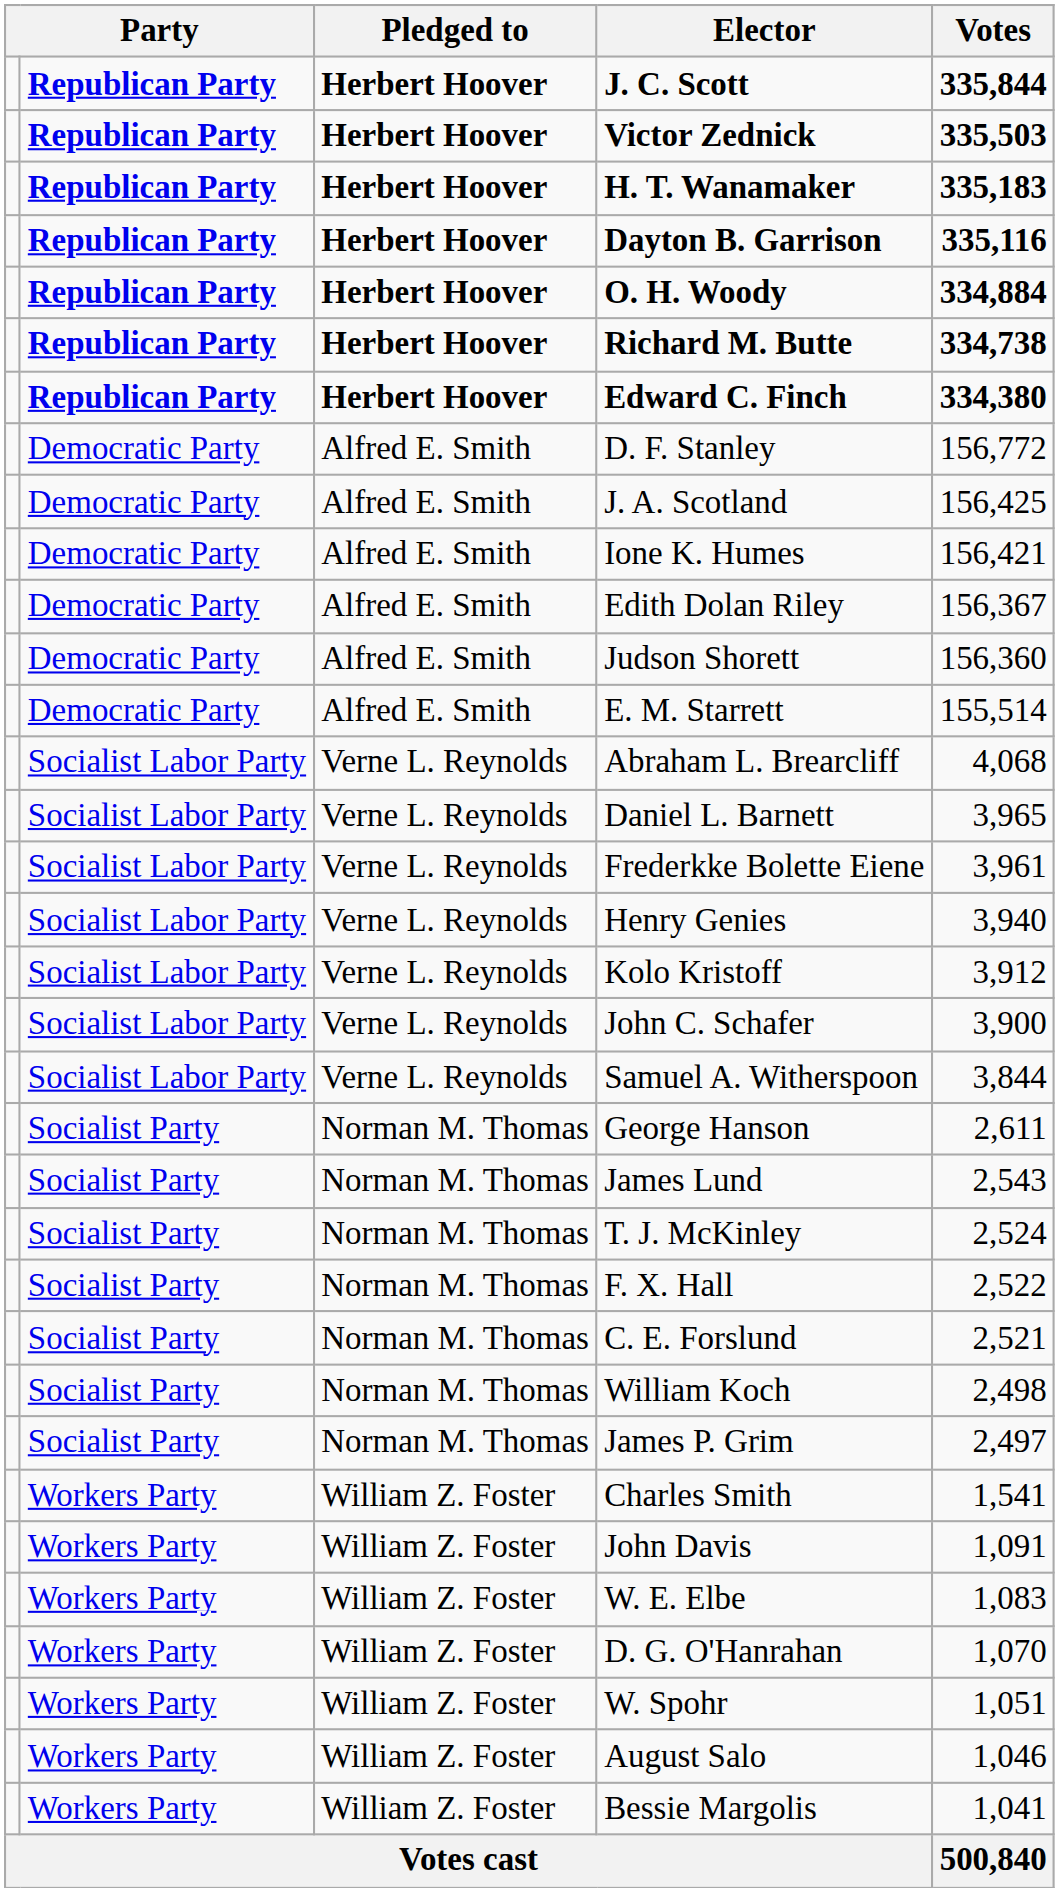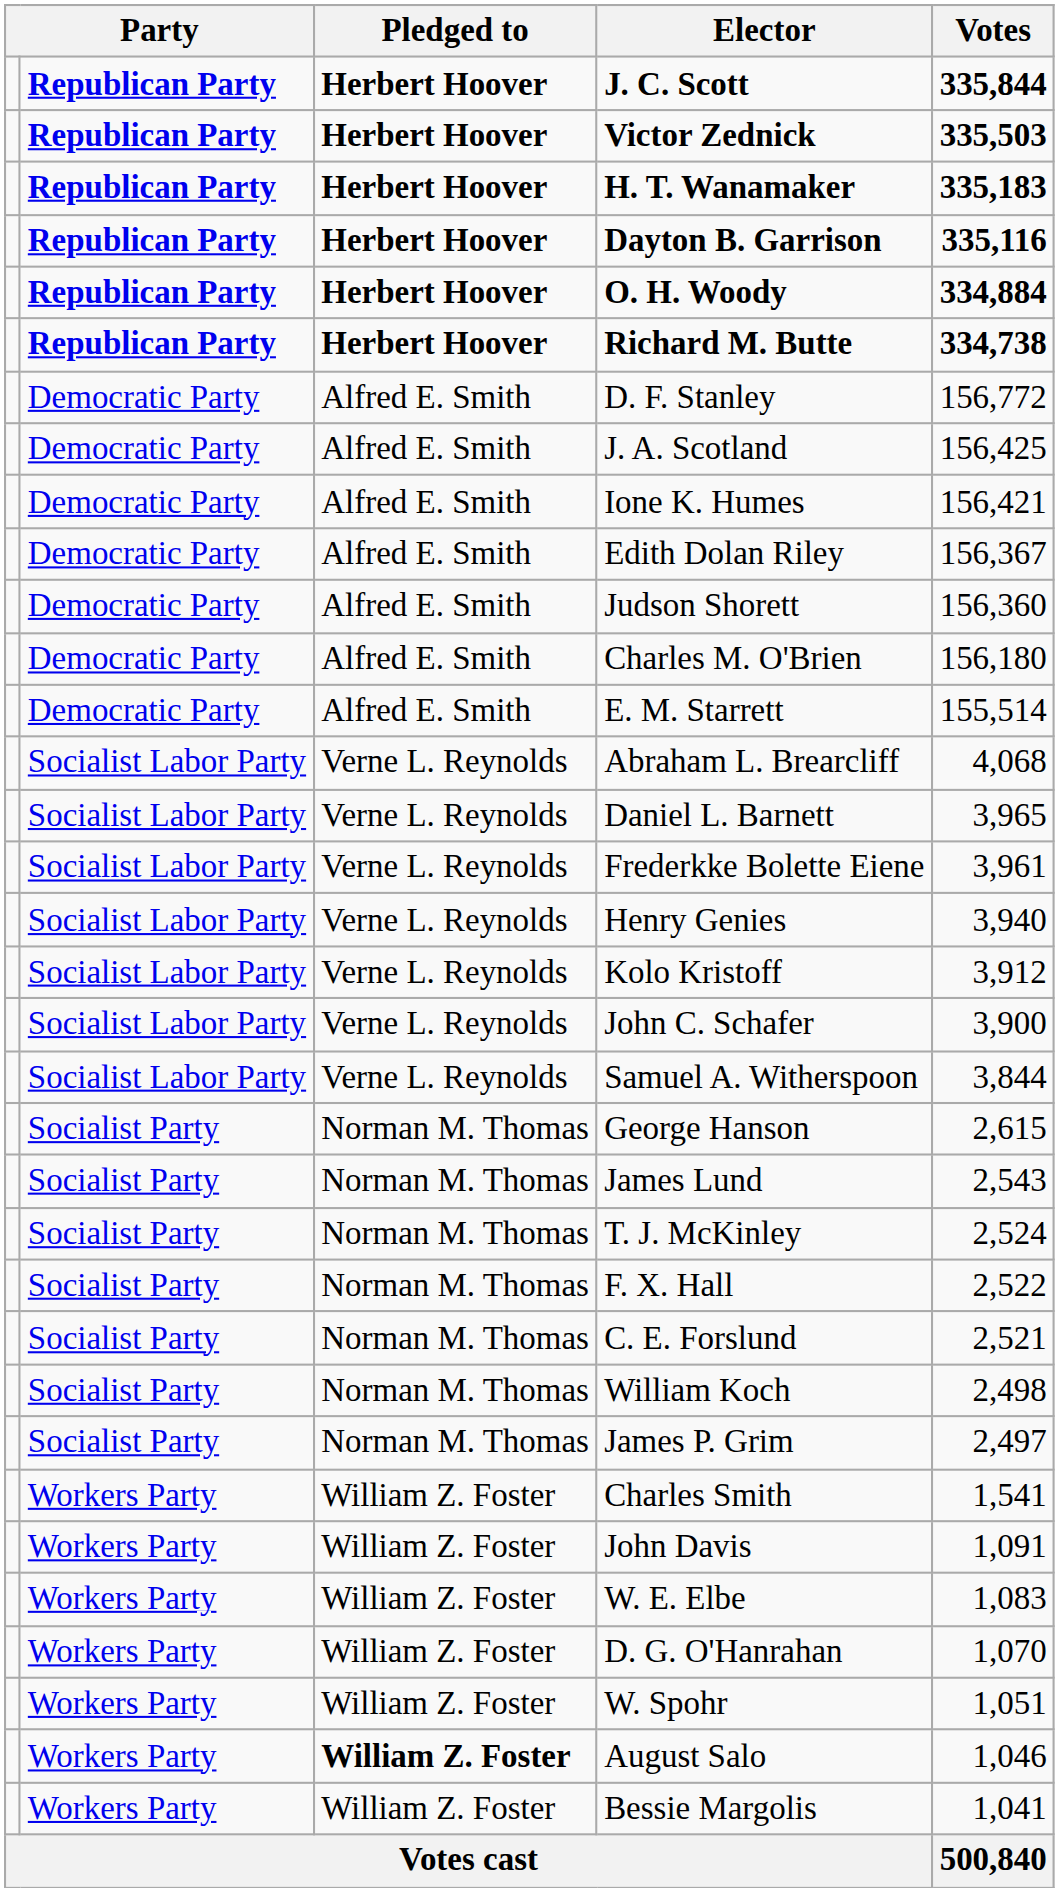- row: (725, 396)
+ row: (733, 657)
(1010, 1128) 2,611 -> (1010, 1128) 2,615
(438, 1755) normal -> (446, 1755) bold
